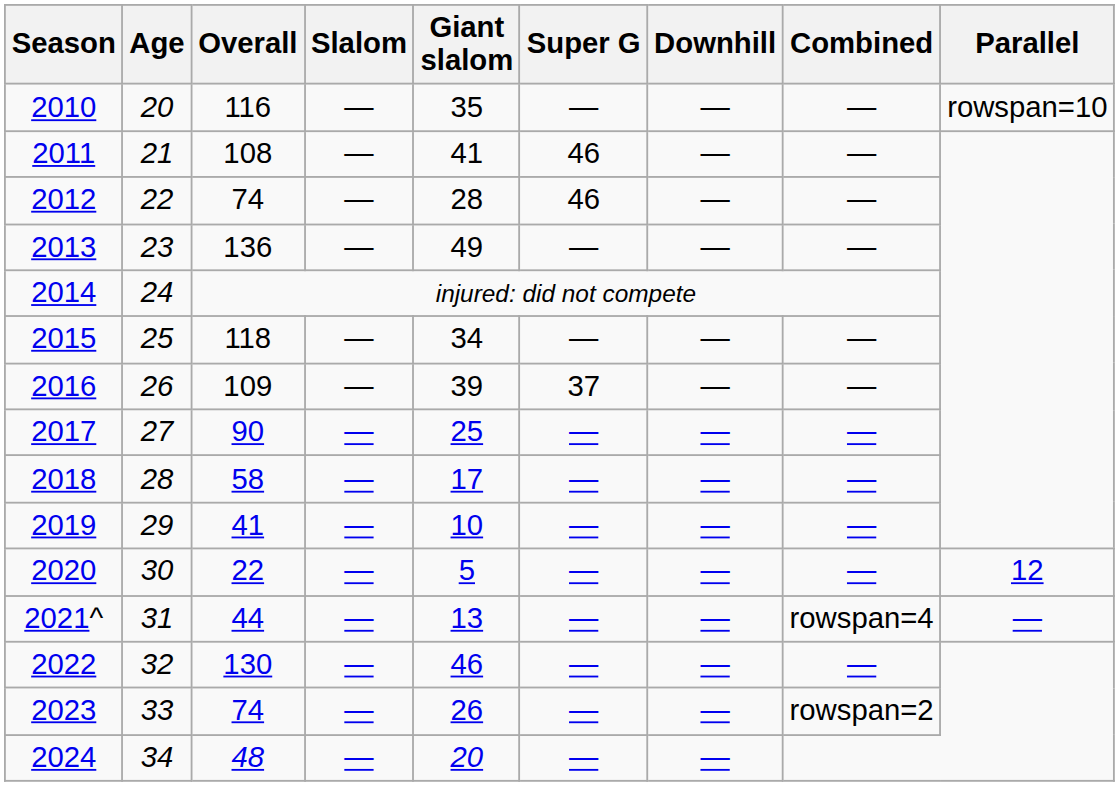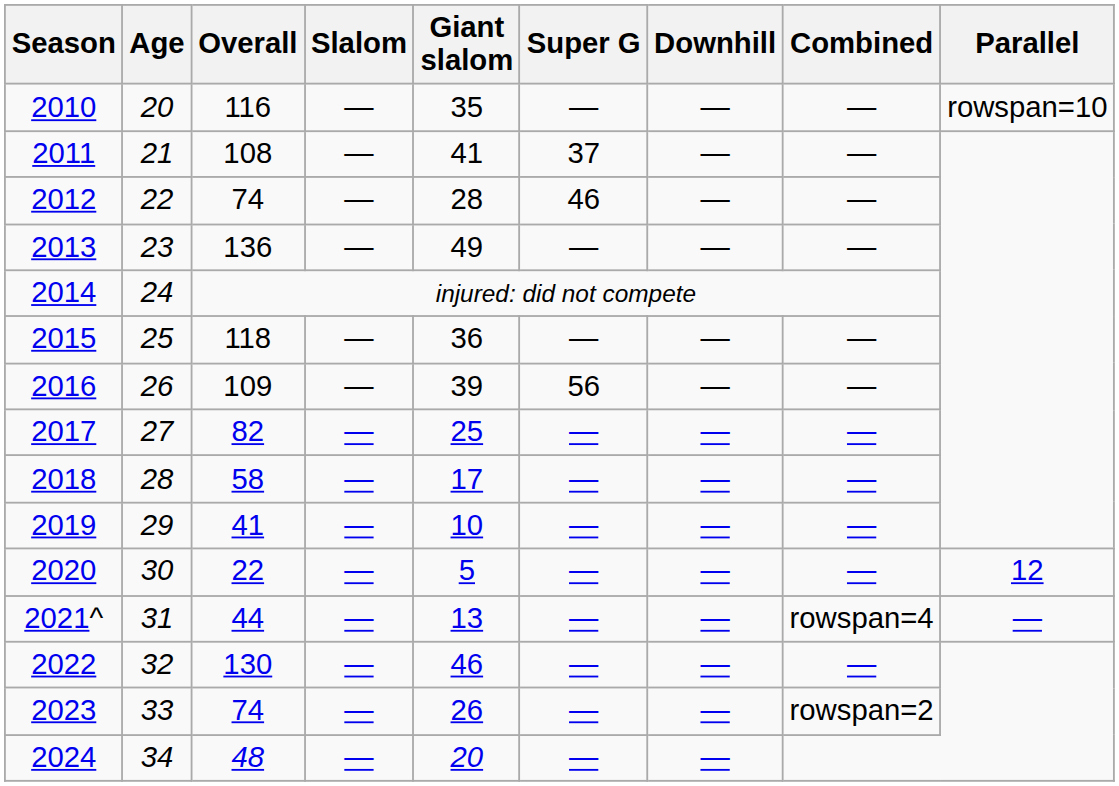(584, 153) 46 -> (584, 153) 37
(467, 339) 34 -> (467, 339) 36
(584, 385) 37 -> (584, 385) 56
(248, 432) 90 -> (248, 432) 82
